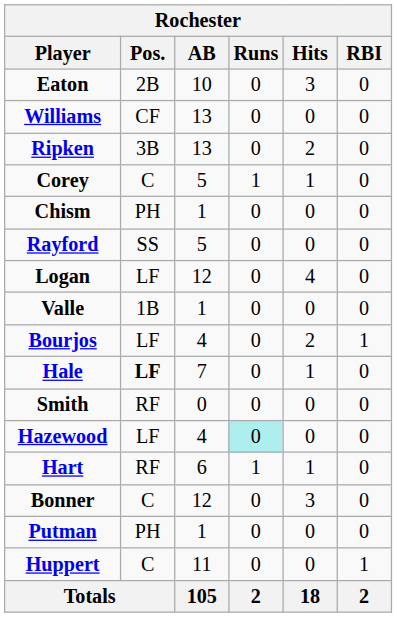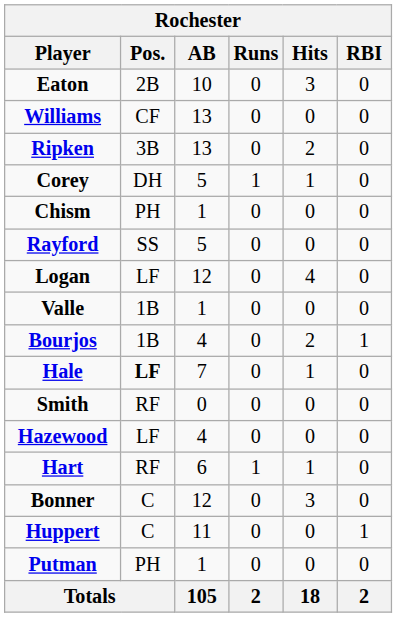(148, 180) C -> (148, 180) DH
(148, 340) LF -> (148, 340) 1B
(256, 436) paleturquoise background -> (256, 436) no background
rows swapped: (63, 564) <-> (63, 532)
